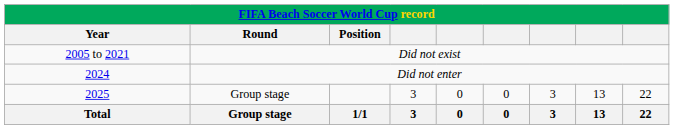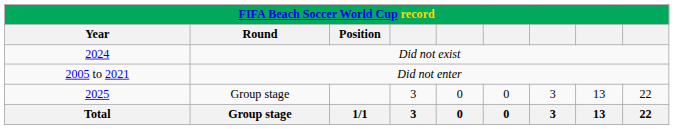(97, 54) 2005 to 2021 -> (97, 54) 2024
(97, 74) 2024 -> (97, 74) 2005 to 2021
